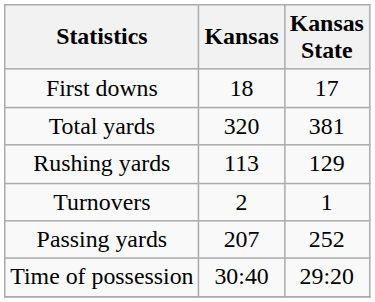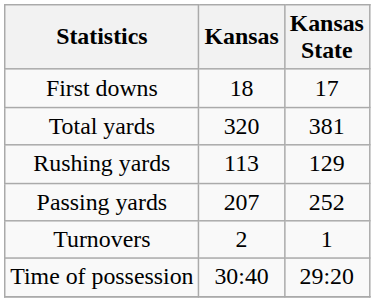rows swapped: (102, 239) <-> (102, 201)
